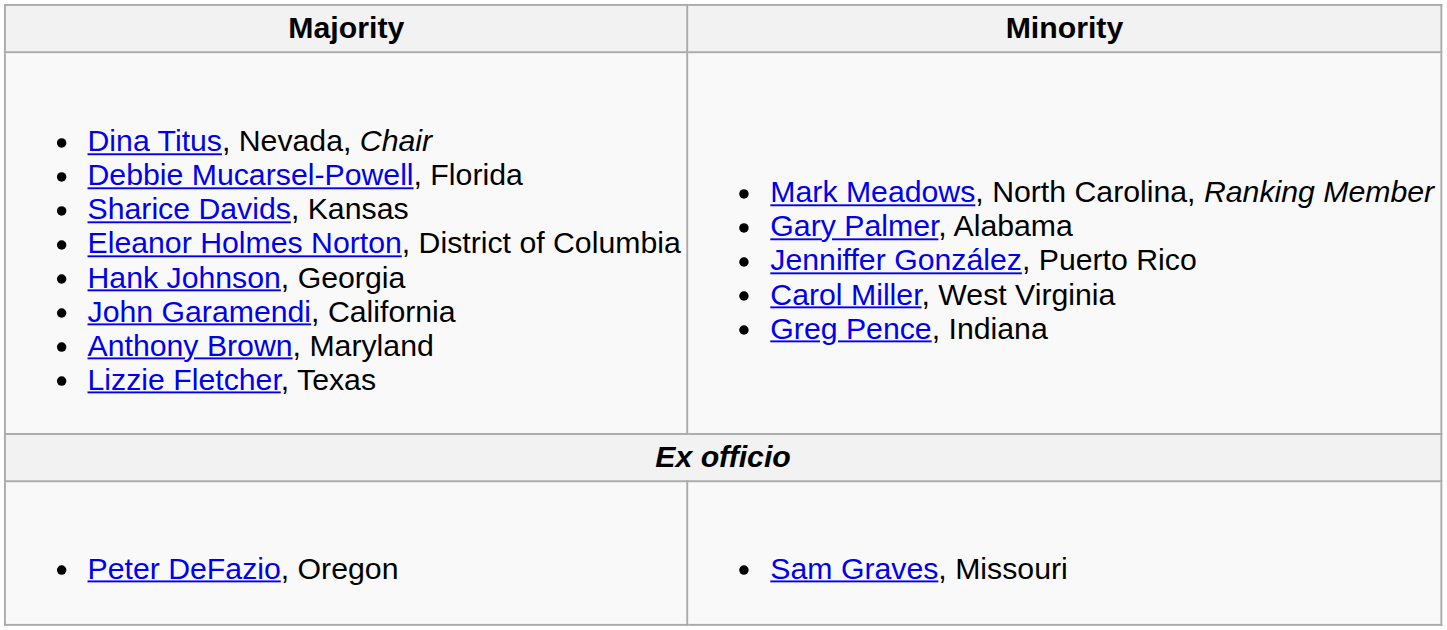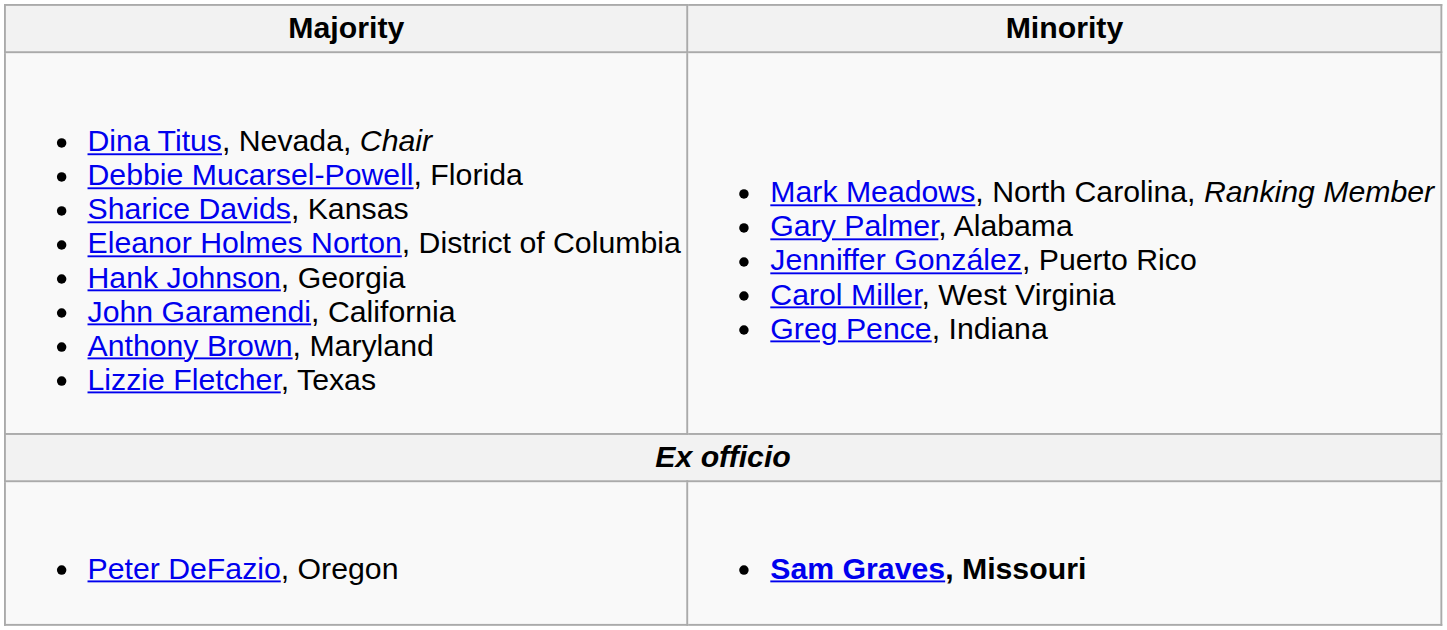(1064, 570) normal -> (1064, 570) bold
